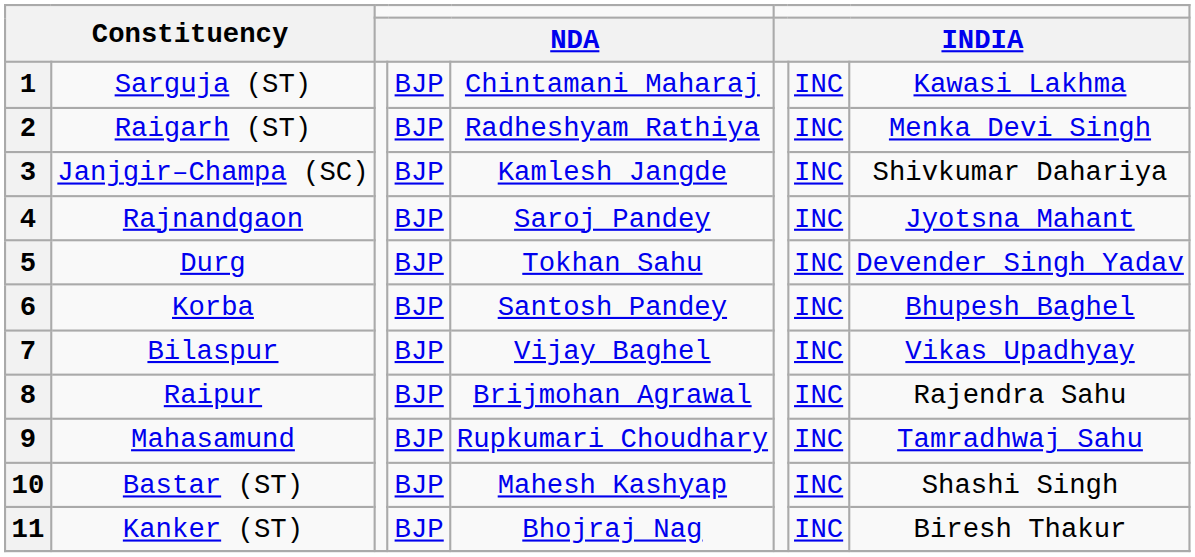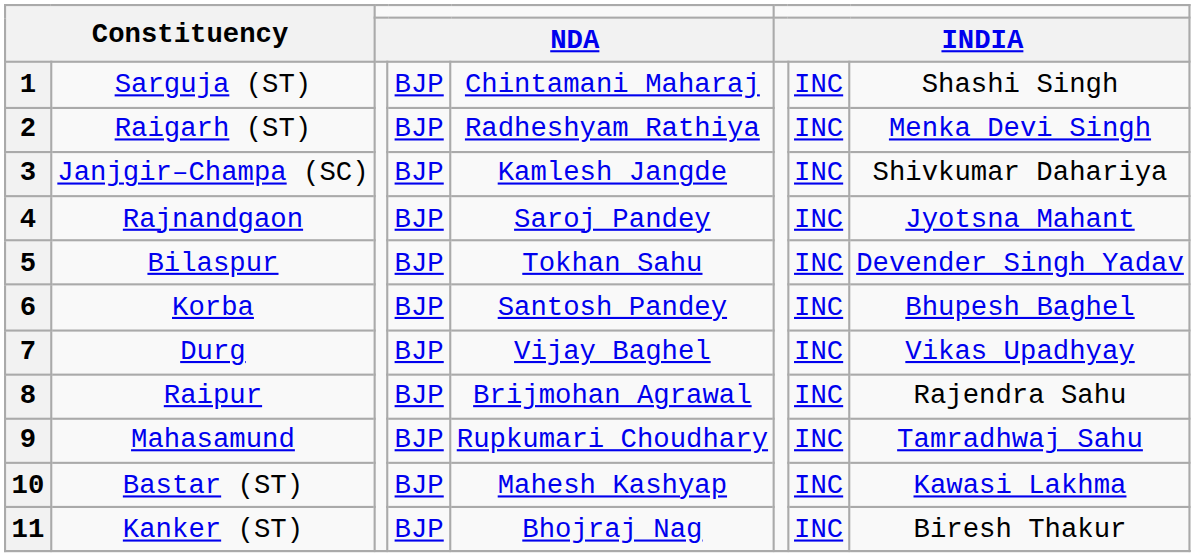(1020, 85) Kawasi Lakhma -> (1020, 85) Shashi Singh
(213, 263) Durg -> (213, 263) Bilaspur
(213, 352) Bilaspur -> (213, 352) Durg
(1020, 485) Shashi Singh -> (1020, 485) Kawasi Lakhma
